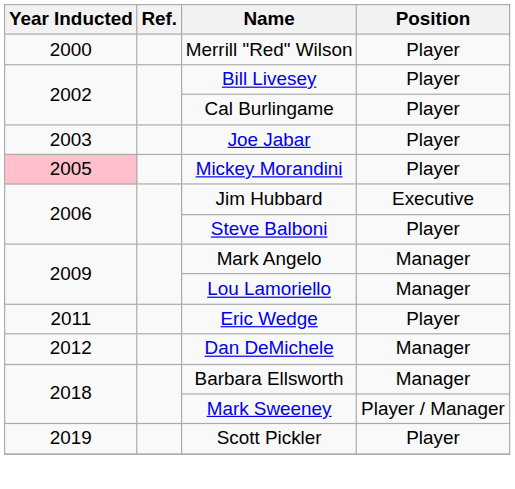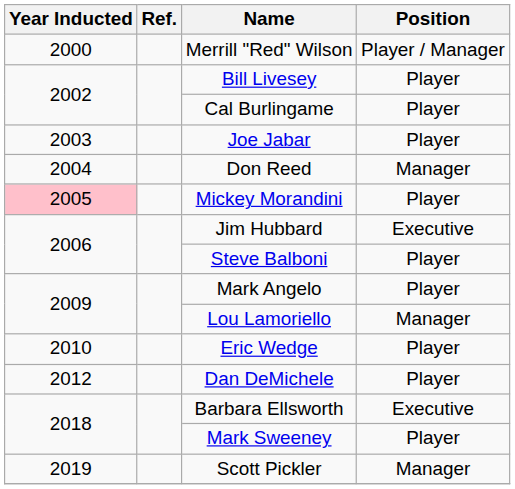(433, 49) Player -> (433, 49) Player / Manager
+ row: (269, 169)
(433, 259) Manager -> (433, 288) Player
(71, 318) 2011 -> (71, 348) 2010
(433, 348) Manager -> (433, 378) Player
(433, 378) Manager -> (433, 408) Executive
(433, 408) Player / Manager -> (433, 438) Player
(433, 438) Player -> (433, 468) Manager
